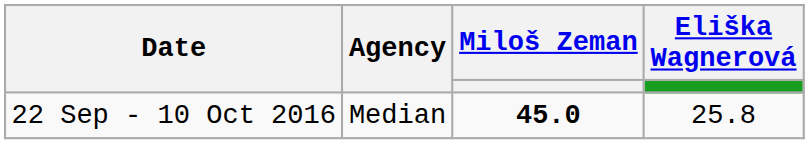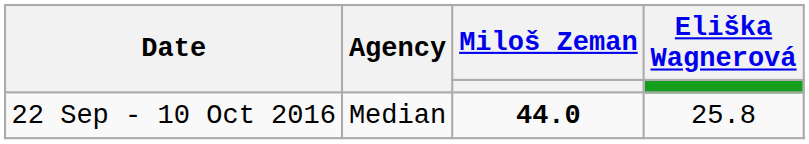(548, 115) 45.0 -> (548, 115) 44.0
